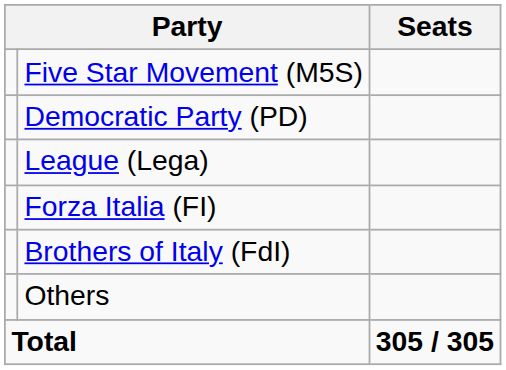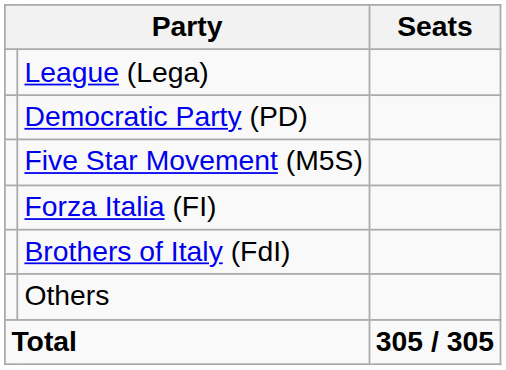rows swapped: (117, 161) <-> (194, 71)
